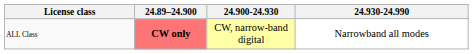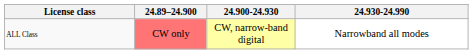(171, 34) bold -> (171, 34) normal
